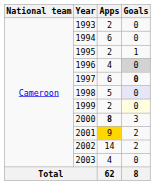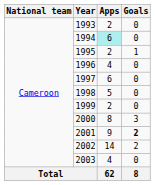(109, 38) no background -> (109, 38) paleturquoise background
(136, 65) lightgrey background -> (136, 65) no background
(136, 79) bold -> (136, 79) normal
(136, 92) lavender background -> (136, 92) no background
(136, 106) lightyellow background -> (136, 106) no background
(109, 120) bold -> (109, 120) normal
(109, 133) gold background -> (109, 133) no background
(136, 133) normal -> (136, 133) bold
